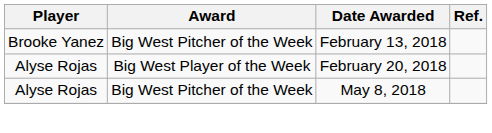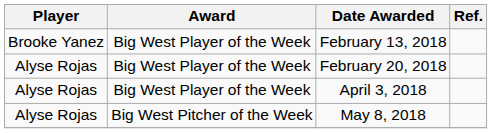(212, 41) Big West Pitcher of the Week -> (212, 41) Big West Player of the Week
+ row: (383, 90)
